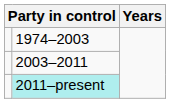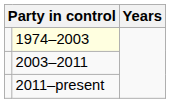(52, 39) no background -> (52, 39) lightyellow background
(60, 86) paleturquoise background -> (60, 86) no background
